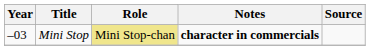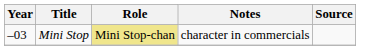(250, 34) bold -> (245, 34) normal
